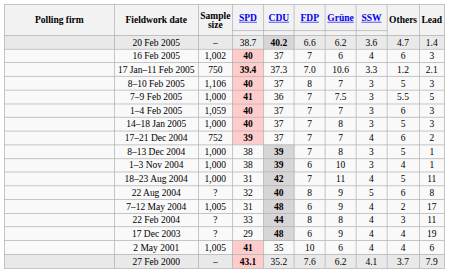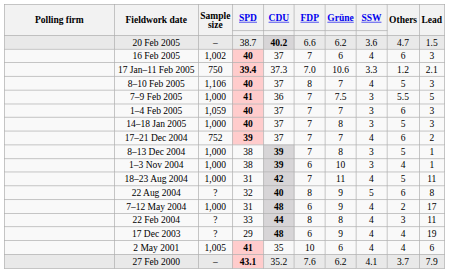(432, 42) 1.4 -> (432, 42) 1.5
(371, 84) 3 -> (371, 84) 4
(215, 207) 1,005 -> (215, 207) 1,000
